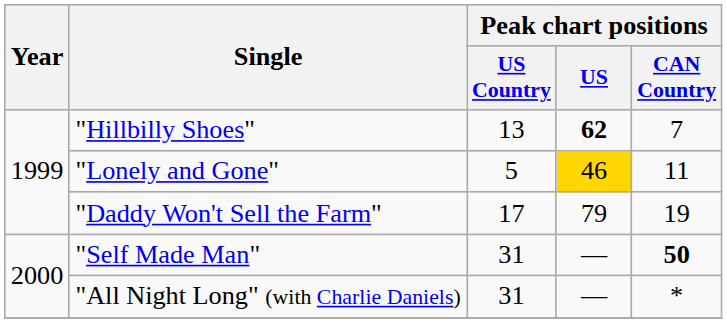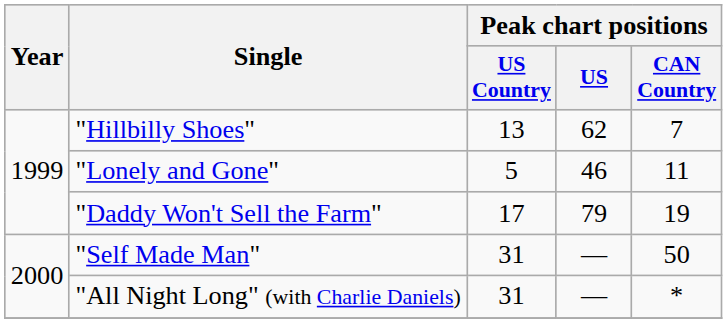(594, 129) bold -> (594, 129) normal
(594, 171) gold background -> (594, 171) no background
(677, 254) bold -> (677, 254) normal
